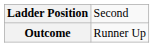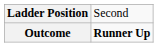(120, 32) normal -> (122, 32) bold
